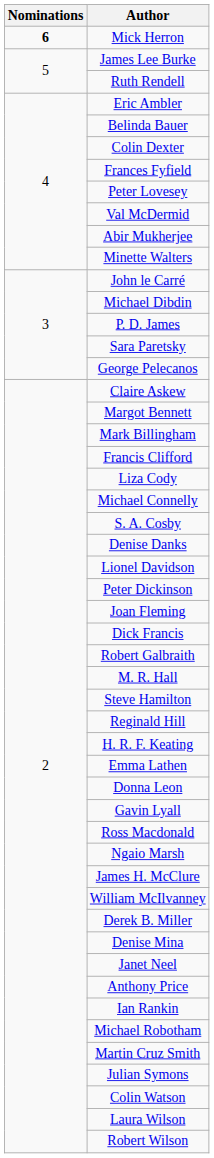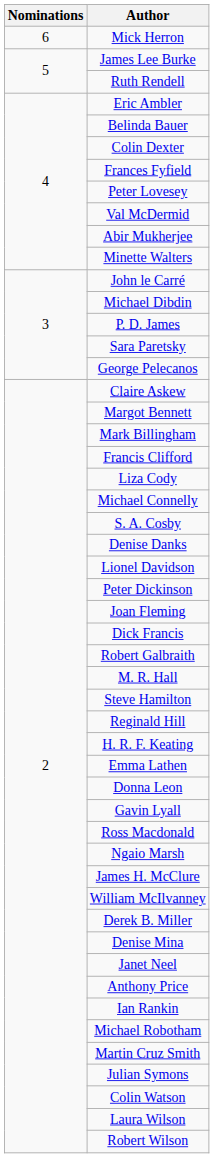(46, 37) bold -> (46, 37) normal
